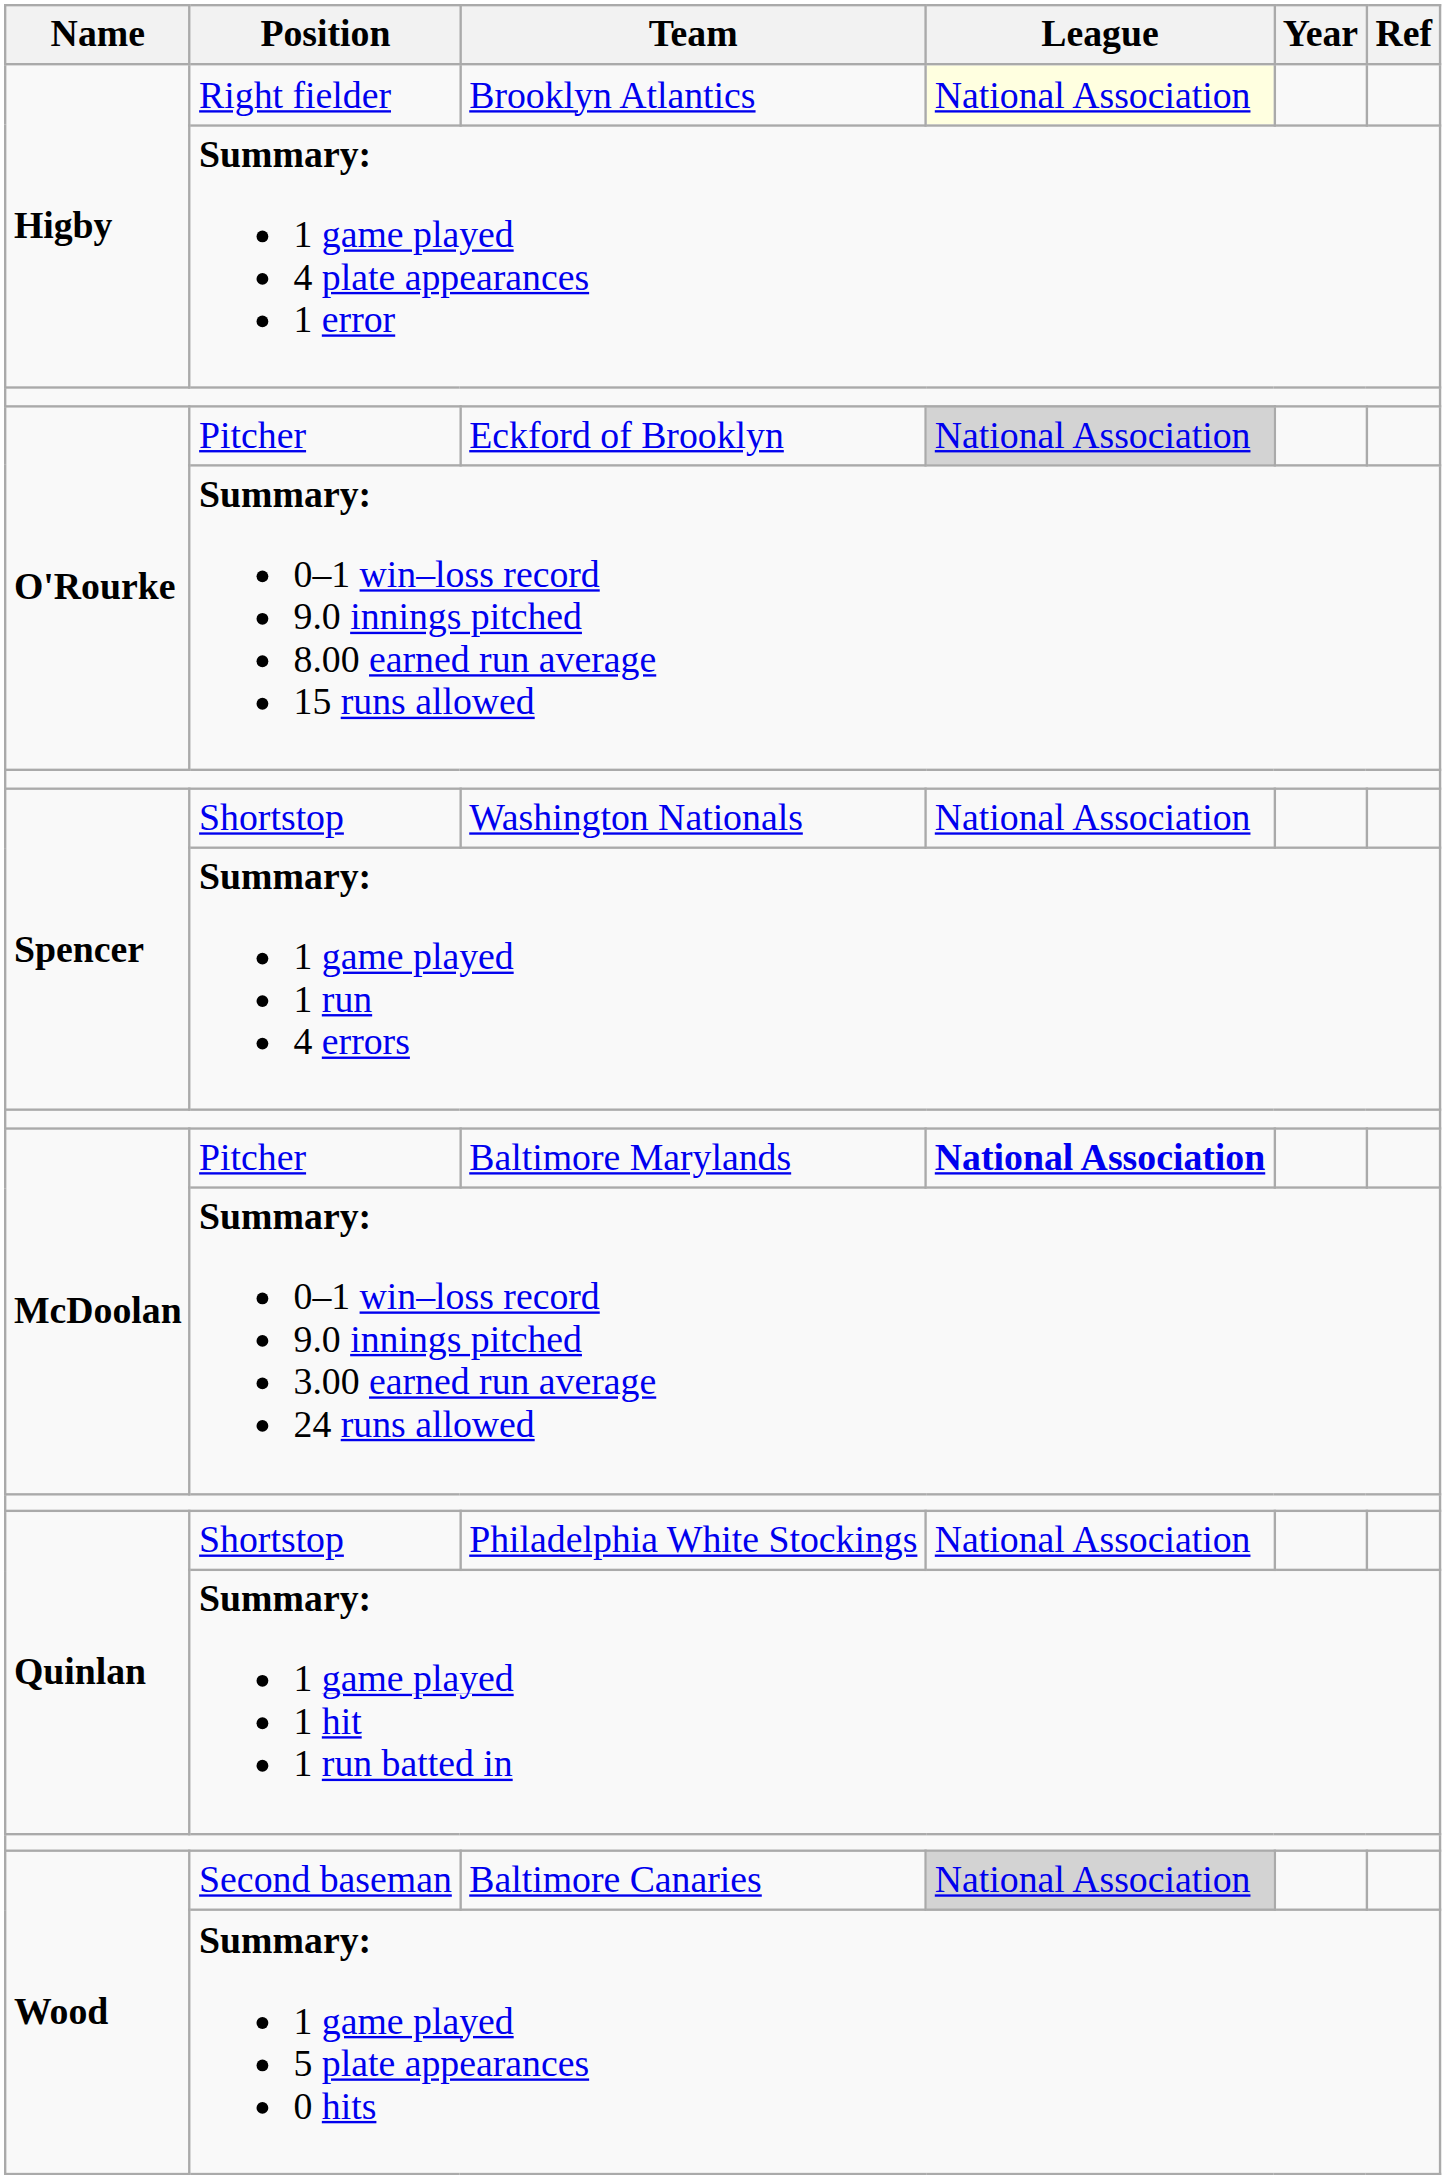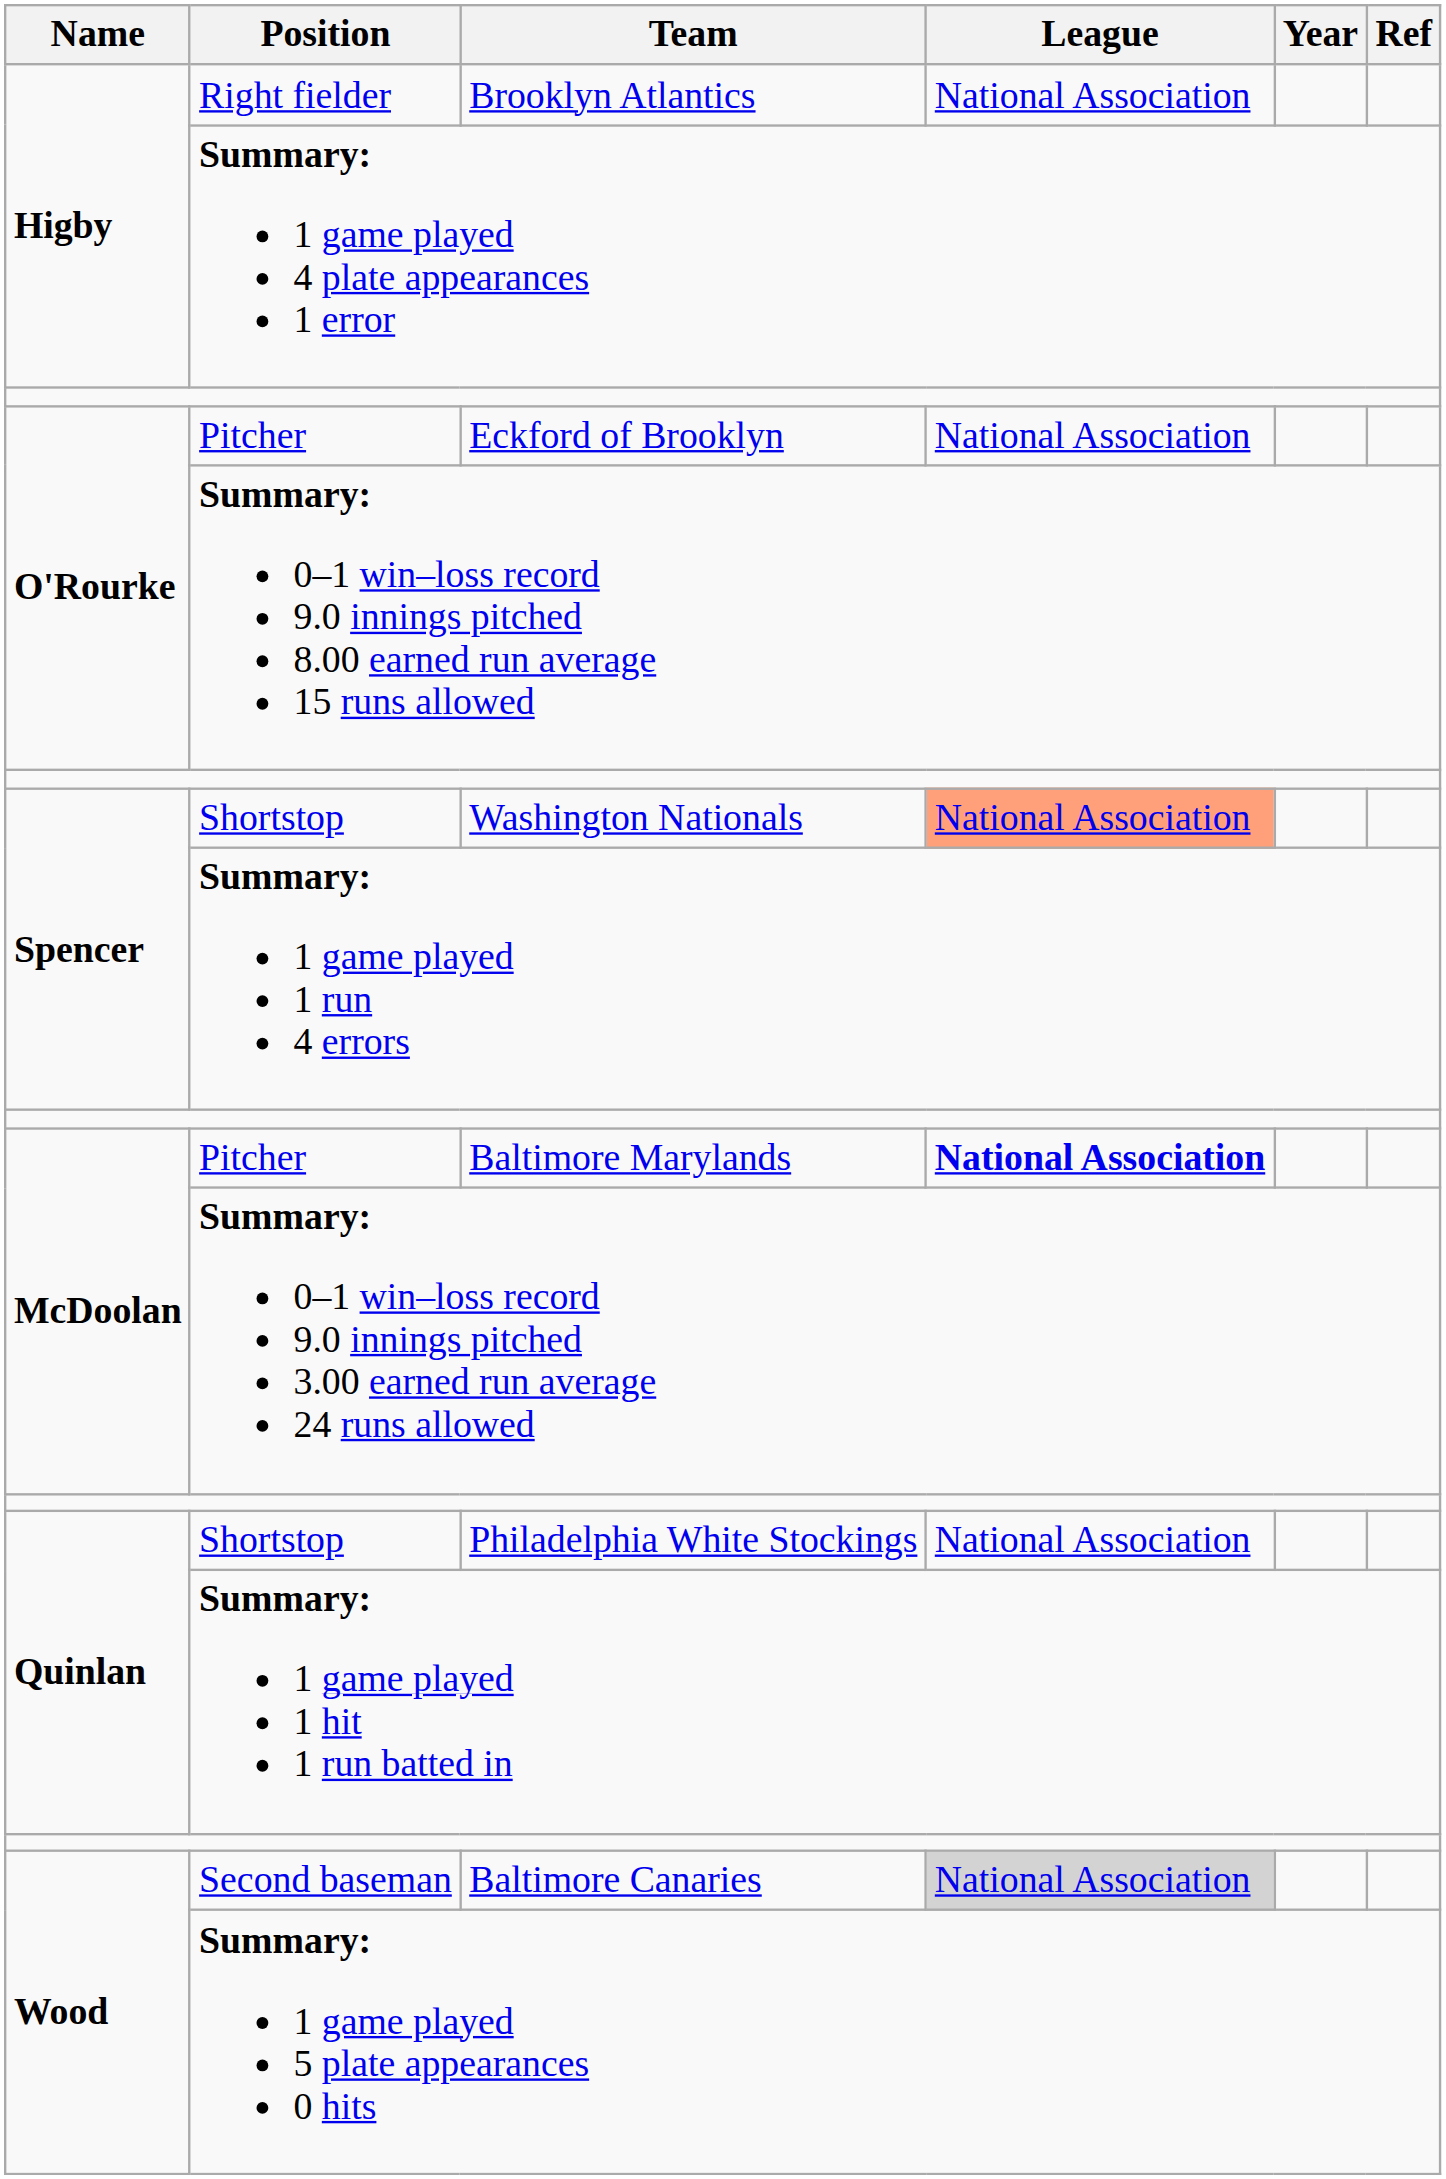(1093, 94) lightyellow background -> (1093, 94) no background
(1093, 434) lightgrey background -> (1093, 434) no background
(1093, 817) no background -> (1093, 817) lightsalmon background
